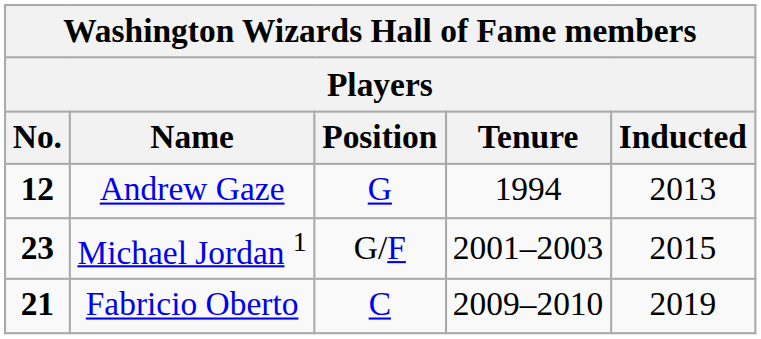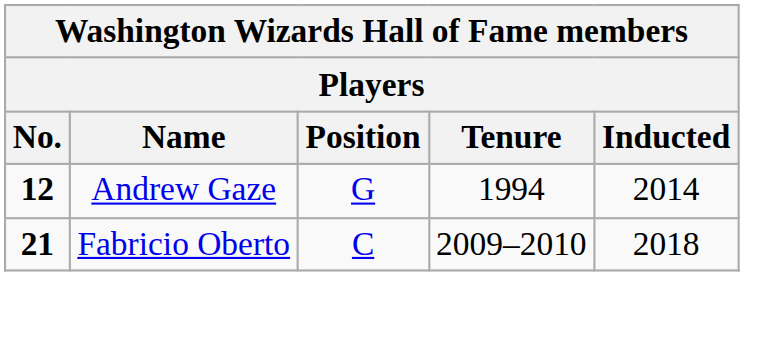(683, 190) 2013 -> (666, 190) 2014
- row: (192, 247)
(683, 305) 2019 -> (666, 243) 2018
